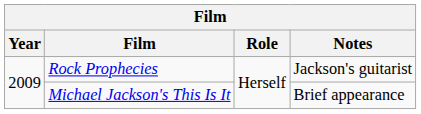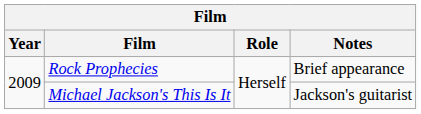(353, 69) Jackson's guitarist -> (349, 69) Brief appearance
(349, 95) Brief appearance -> (353, 95) Jackson's guitarist
